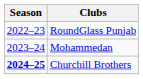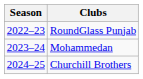(26, 64) bold -> (26, 64) normal
